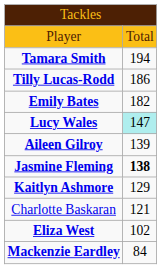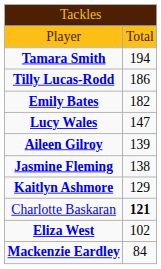(140, 123) paleturquoise background -> (140, 123) no background
(140, 166) bold -> (140, 166) normal
(140, 209) normal -> (140, 209) bold
